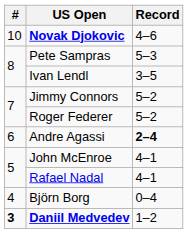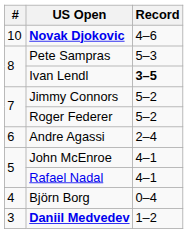(146, 76) normal -> (146, 76) bold
(146, 137) bold -> (146, 137) normal
(11, 218) bold -> (11, 218) normal
